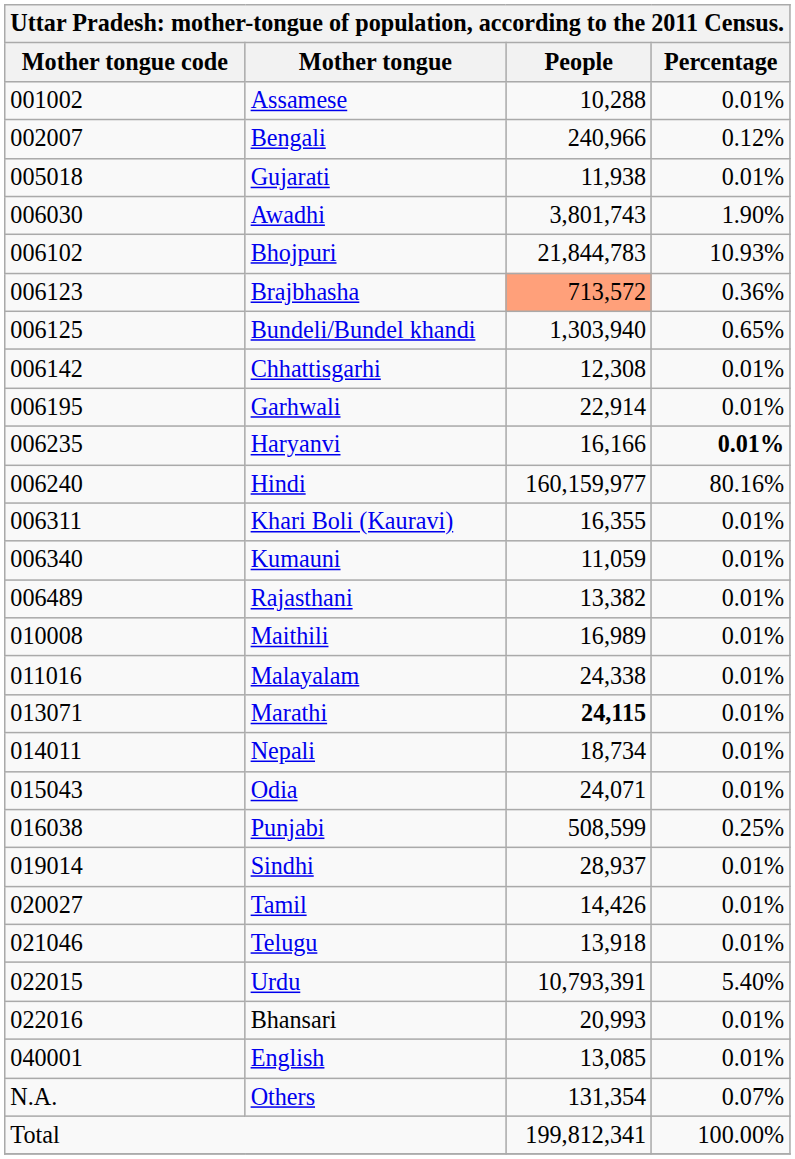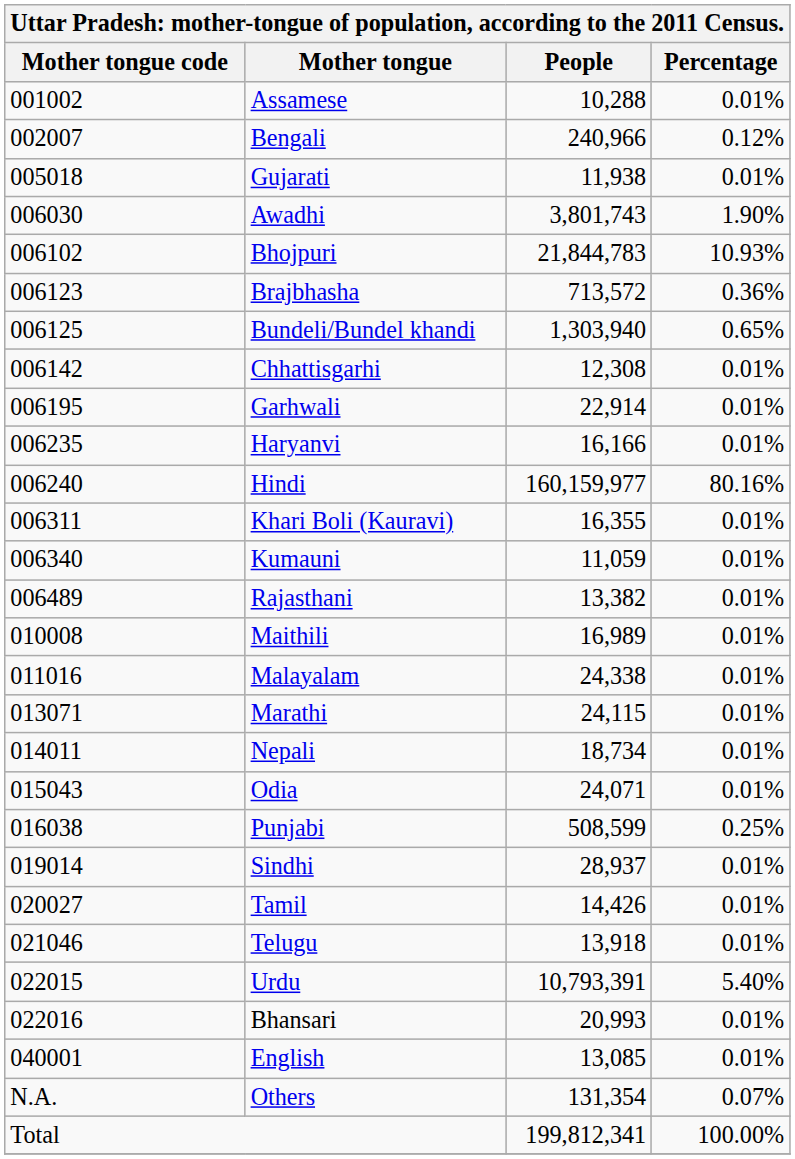(607, 291) lightsalmon background -> (607, 291) no background
(751, 445) bold -> (753, 445) normal
(614, 713) bold -> (613, 713) normal
